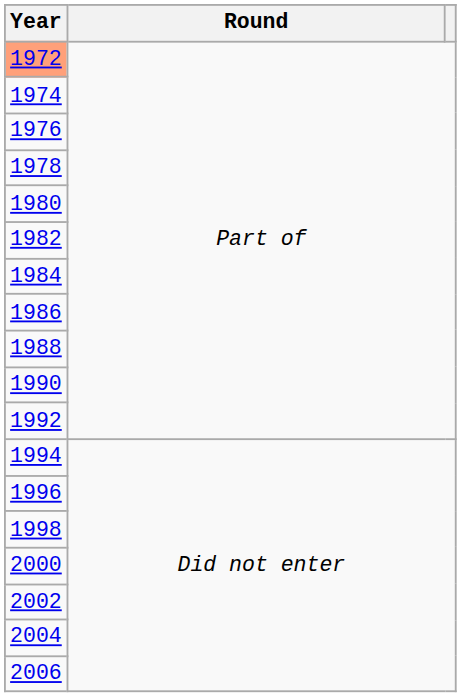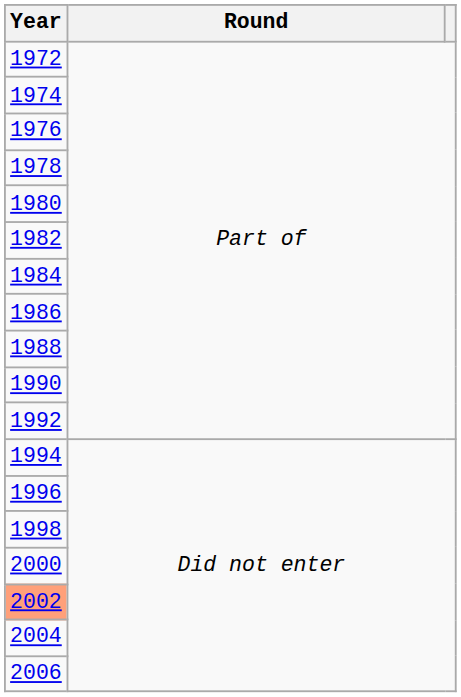(36, 59) lightsalmon background -> (36, 59) no background
(36, 601) no background -> (36, 601) lightsalmon background
